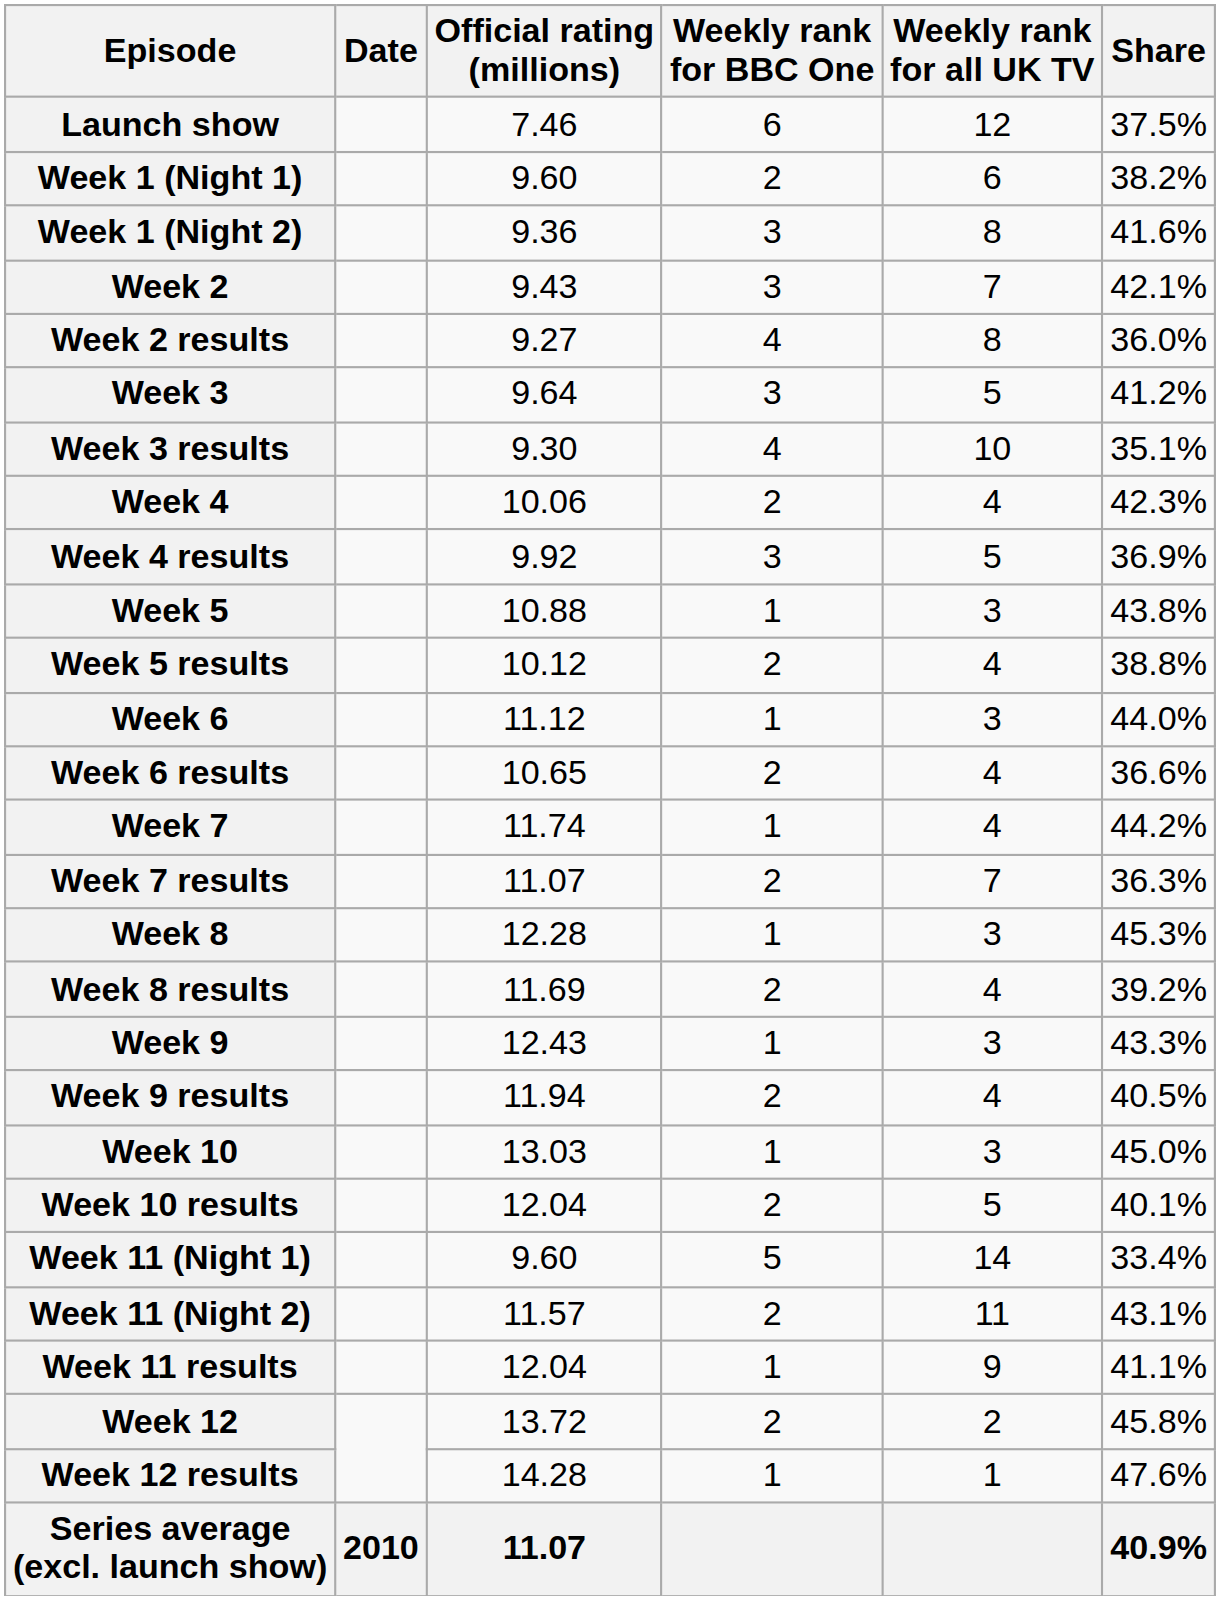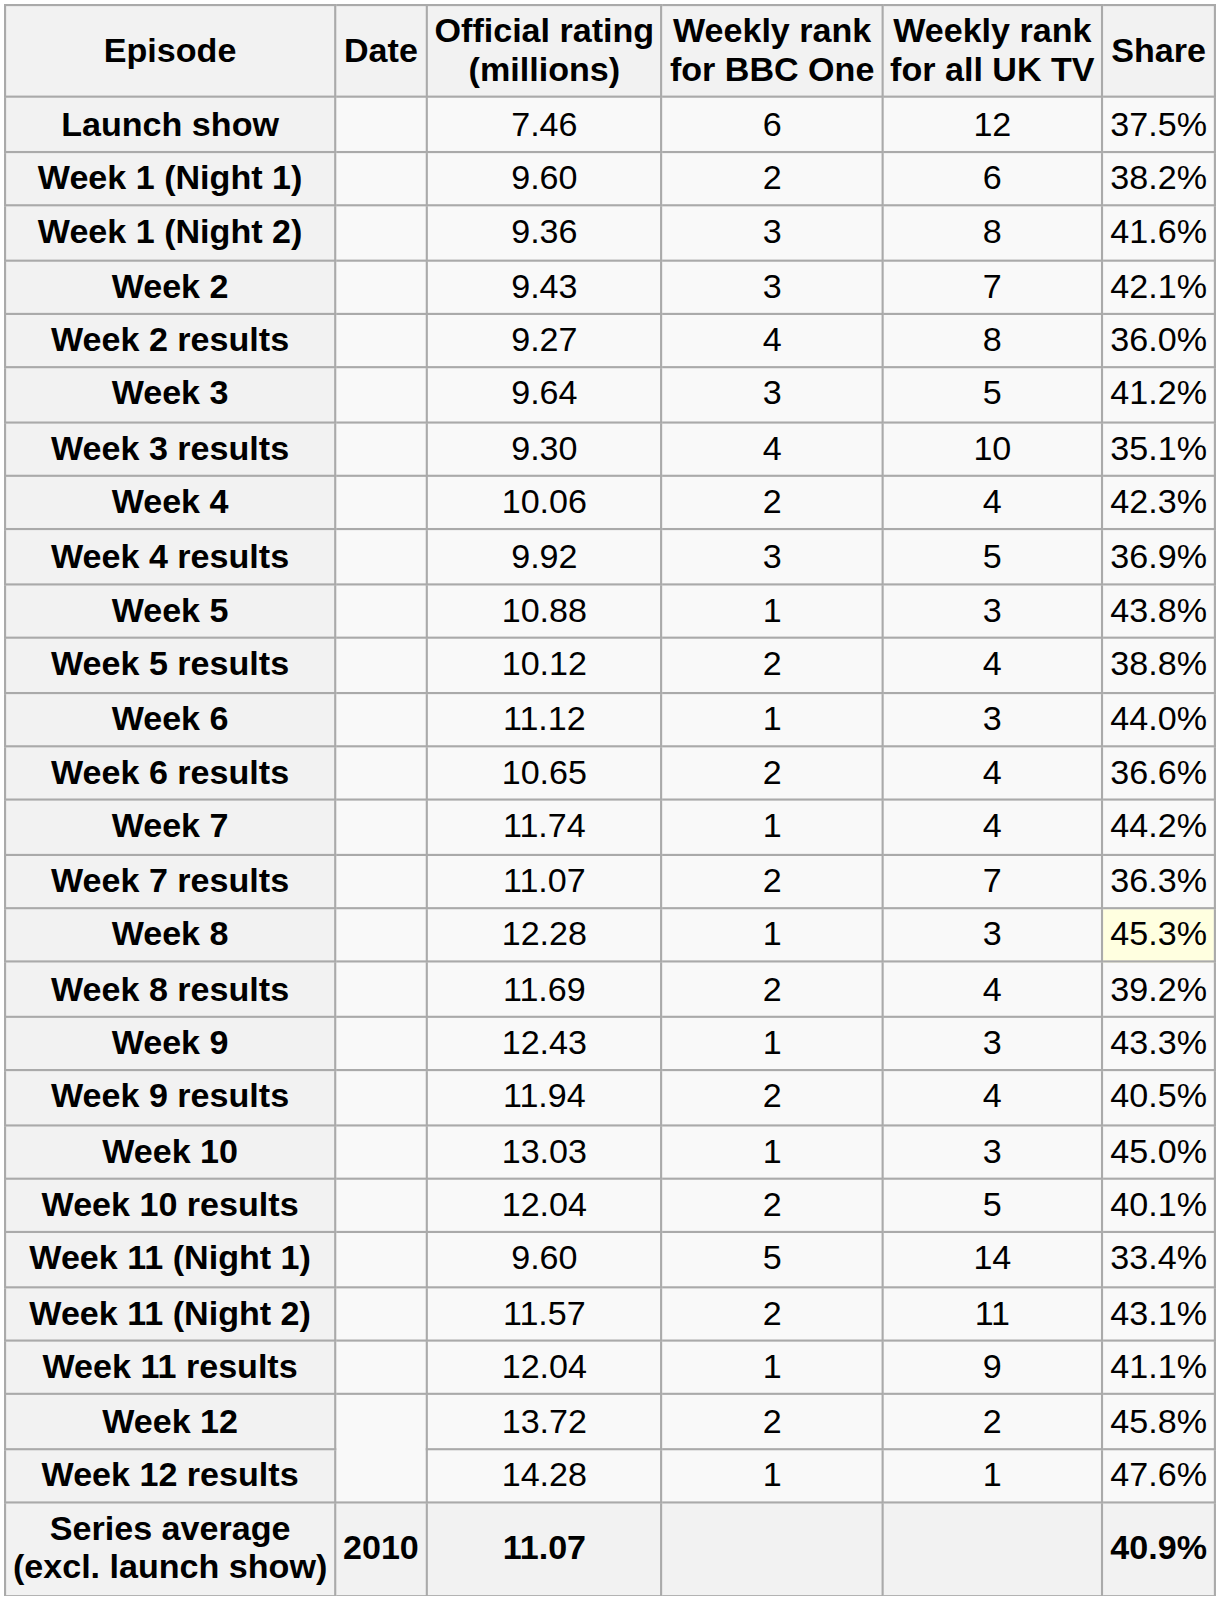(1159, 934) no background -> (1159, 934) lightyellow background
